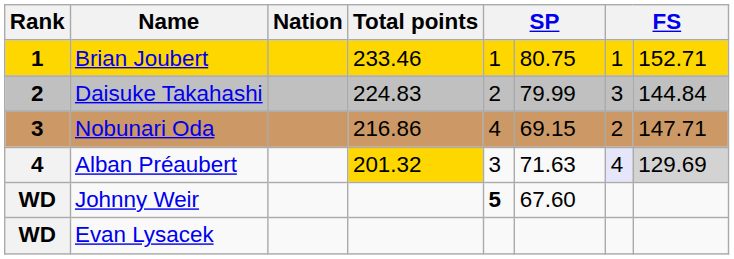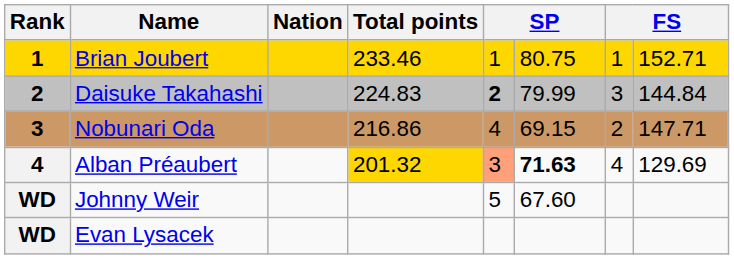(495, 93) normal -> (495, 93) bold
(495, 164) no background -> (495, 164) lightsalmon background
(548, 164) normal -> (548, 164) bold
(617, 164) lavender background -> (617, 164) no background
(673, 164) lightgrey background -> (673, 164) no background
(495, 199) bold -> (495, 199) normal
